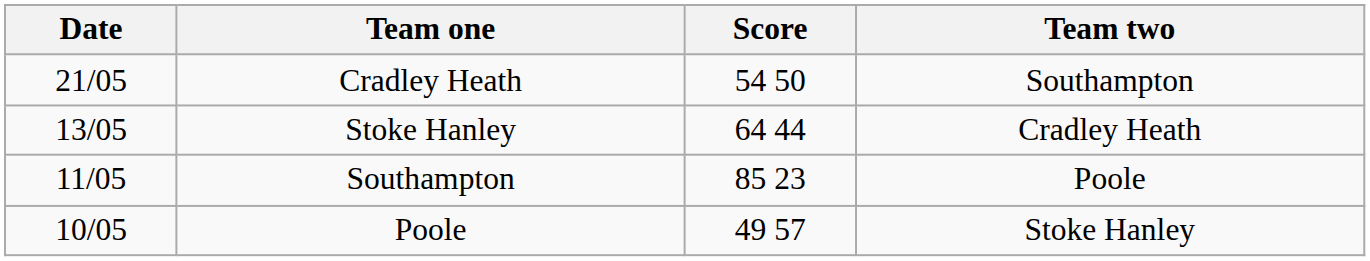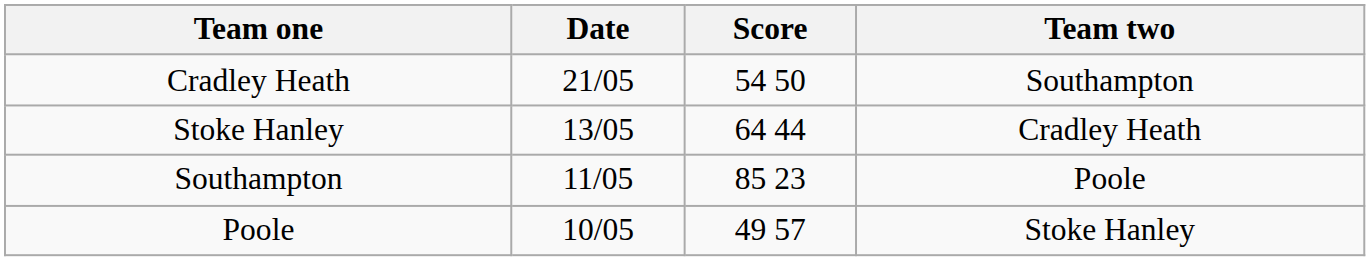columns swapped: (91, 29) <-> (431, 29)
